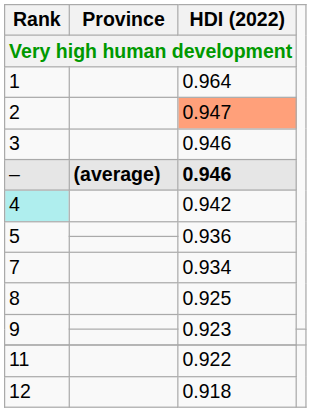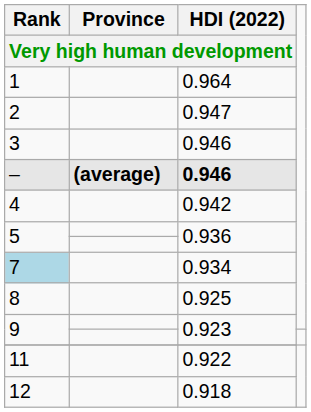(207, 112) lightsalmon background -> (207, 112) no background
(15, 205) paleturquoise background -> (15, 205) no background
(15, 267) no background -> (15, 267) lightblue background
